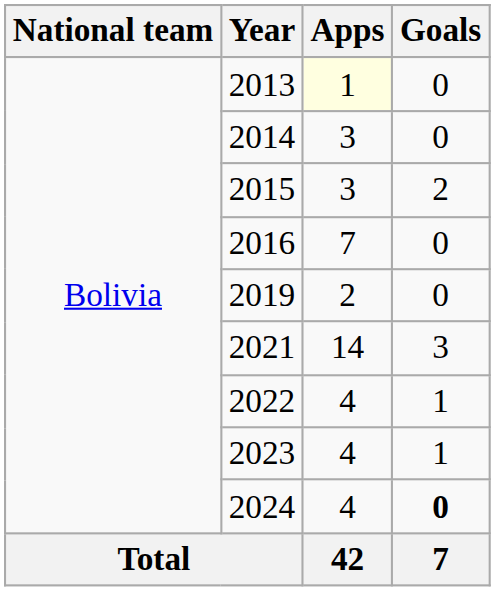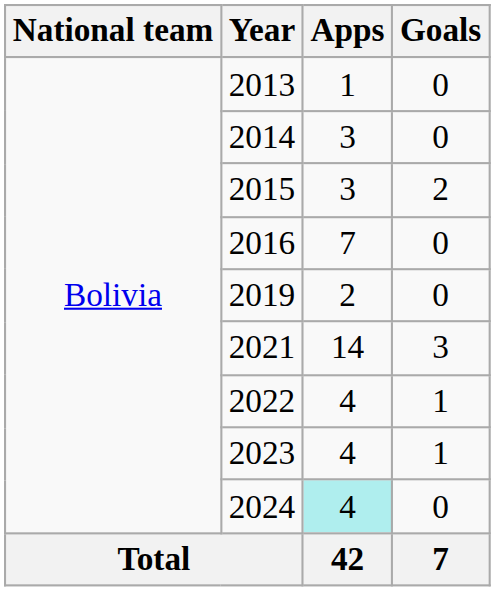(348, 83) lightyellow background -> (348, 83) no background
(348, 505) no background -> (348, 505) paleturquoise background
(441, 505) bold -> (441, 505) normal
